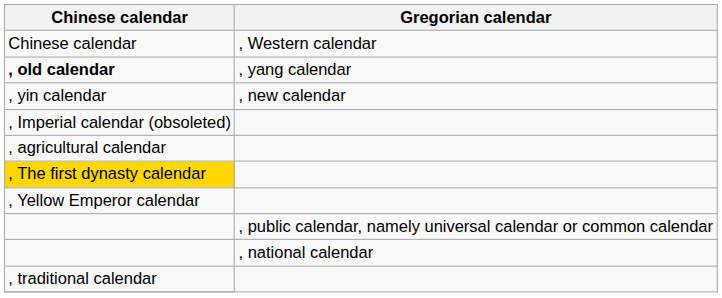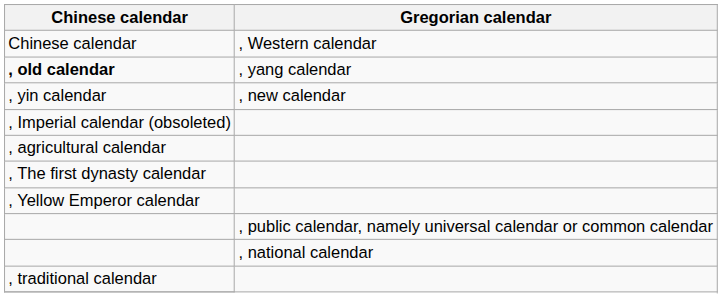(107, 174) gold background -> (107, 174) no background
